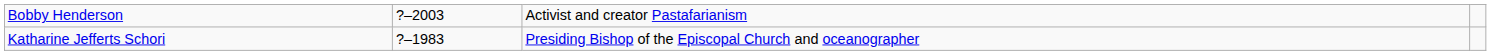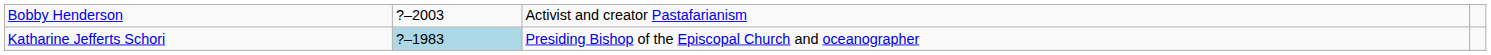(420, 38) no background -> (420, 38) lightblue background
